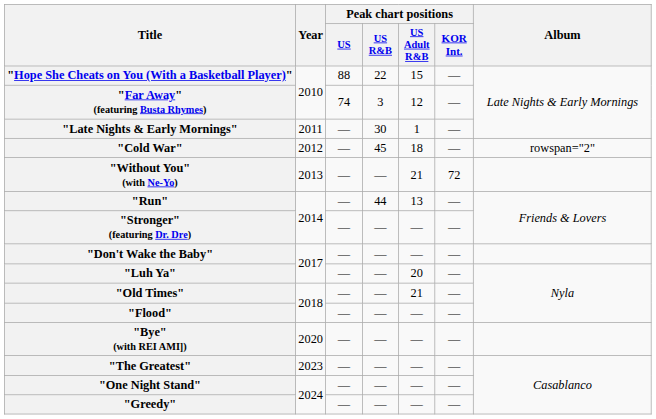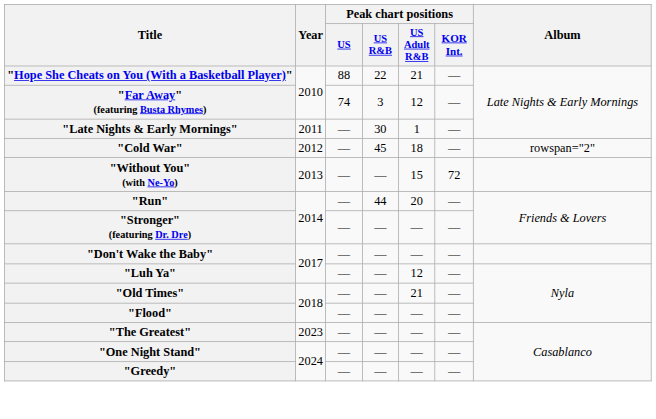(417, 75) 15 -> (417, 75) 21
(417, 174) 21 -> (417, 174) 15
(417, 201) 13 -> (417, 201) 20
(417, 273) 20 -> (417, 273) 12
- row: (150, 339)
